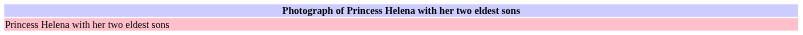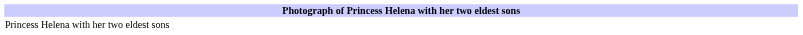(87, 24) pink background -> (87, 24) no background
